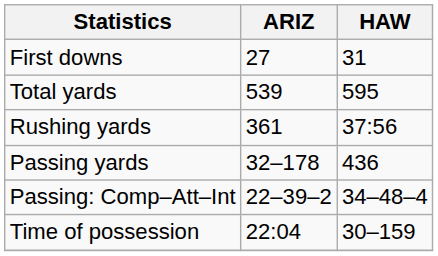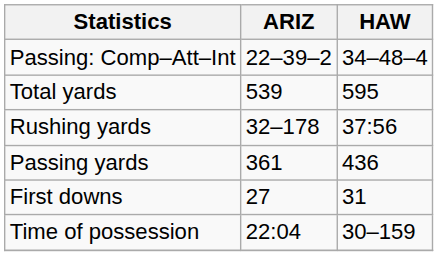rows swapped: (66, 57) <-> (123, 197)
(264, 127) 361 -> (283, 127) 32–178
(283, 162) 32–178 -> (264, 162) 361
